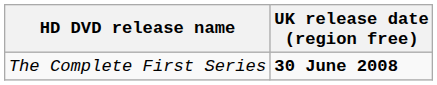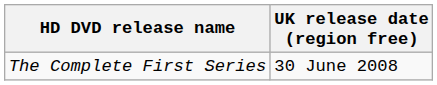(336, 66) bold -> (336, 66) normal
